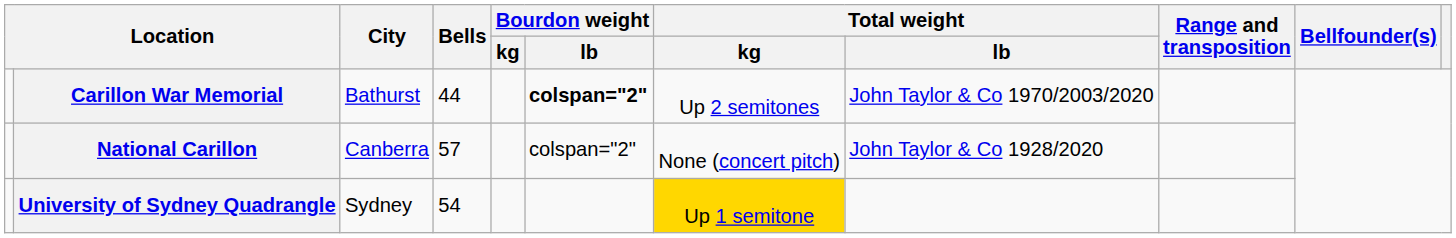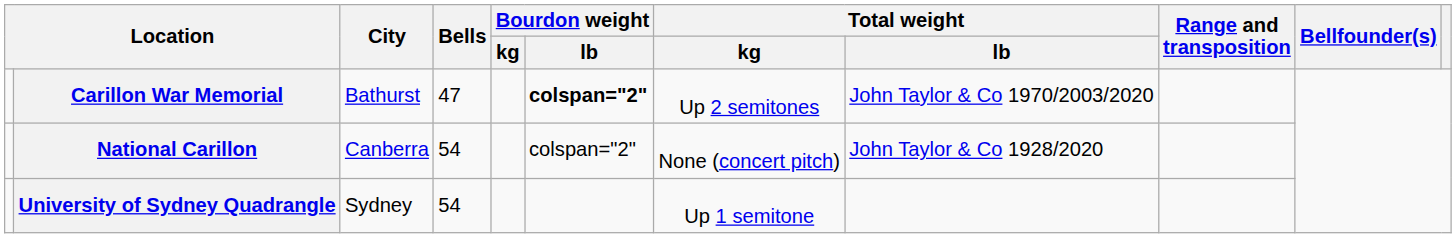(449, 95) 44 -> (449, 95) 47
(449, 150) 57 -> (449, 150) 54
(749, 216) gold background -> (749, 216) no background
